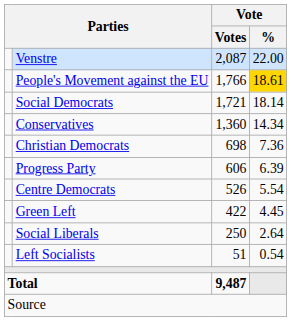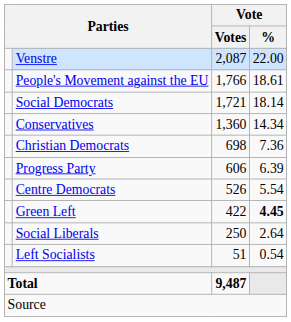(268, 80) gold background -> (268, 80) no background
(272, 211) normal -> (272, 211) bold
